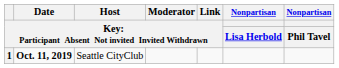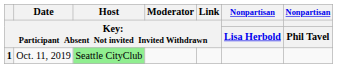(44, 55) bold -> (44, 55) normal
(110, 55) no background -> (109, 55) lightgreen background
